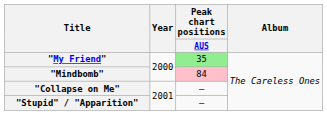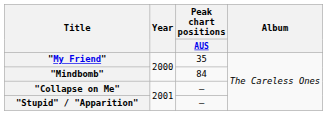(202, 60) lightgreen background -> (202, 60) no background
(202, 74) pink background -> (202, 74) no background
